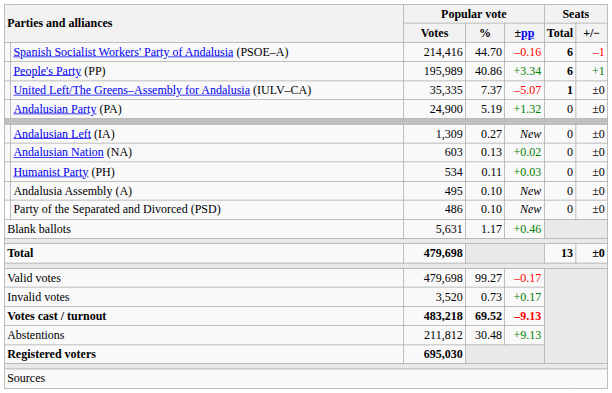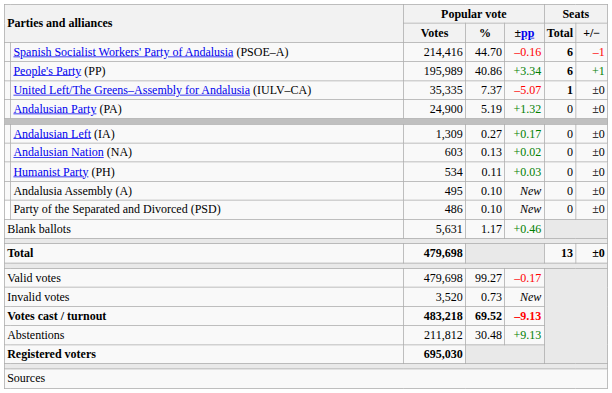(531, 133) New -> (527, 133) +0.17
(527, 297) +0.17 -> (531, 297) New
